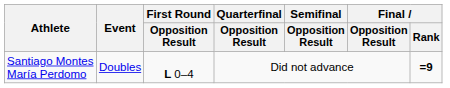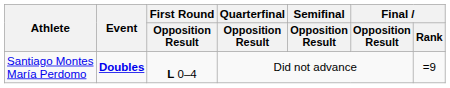(120, 68) normal -> (122, 68) bold
(426, 68) bold -> (429, 68) normal
